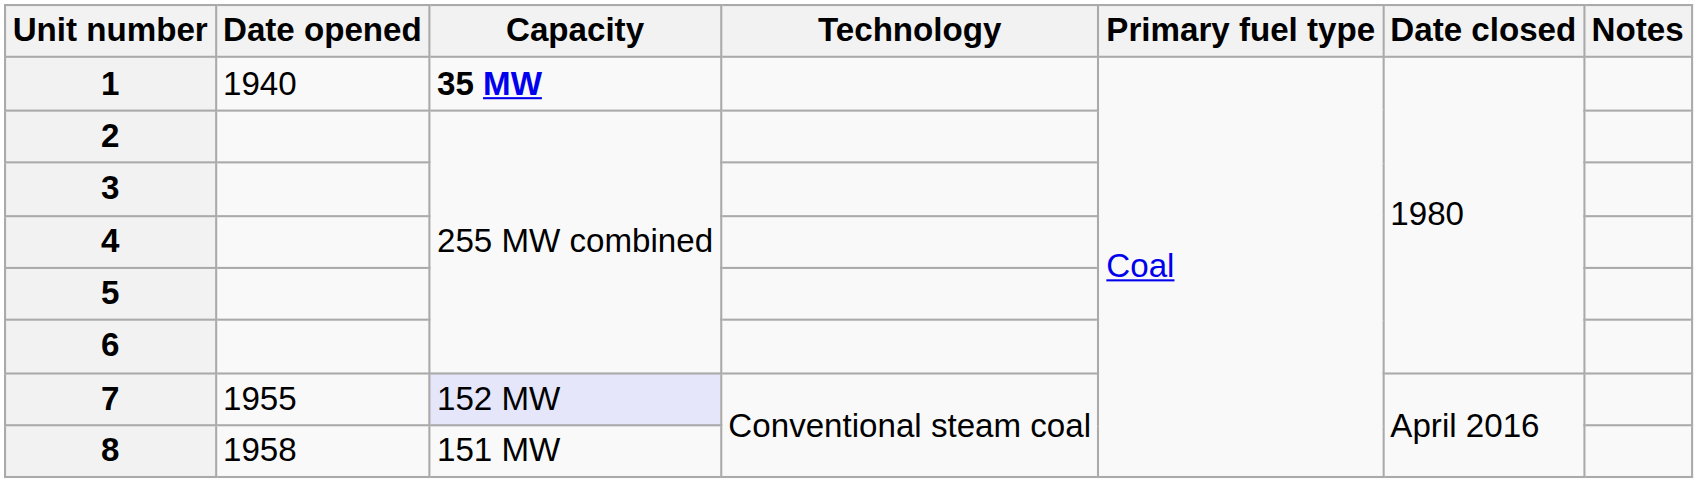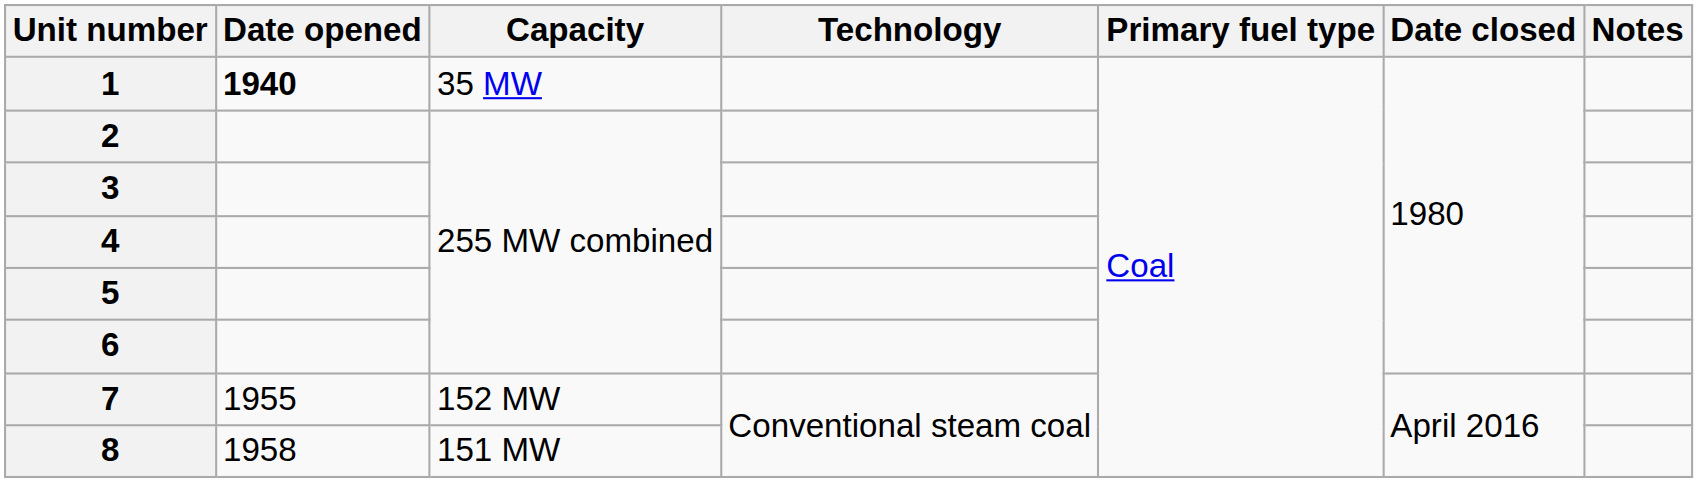(260, 83) normal -> (260, 83) bold
(489, 83) bold -> (489, 83) normal
(499, 398) lavender background -> (499, 398) no background
